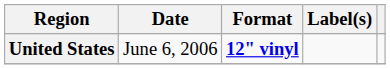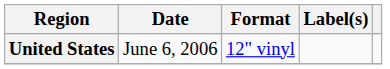(262, 48) bold -> (260, 48) normal
